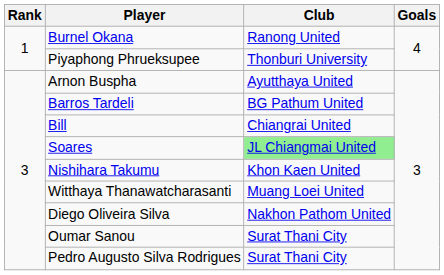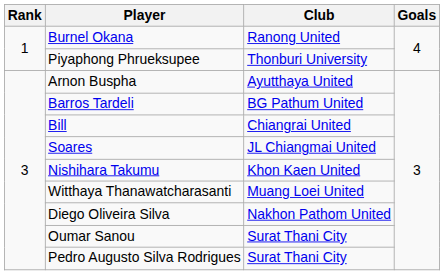(312, 147) lightgreen background -> (312, 147) no background
